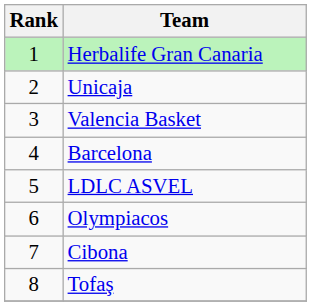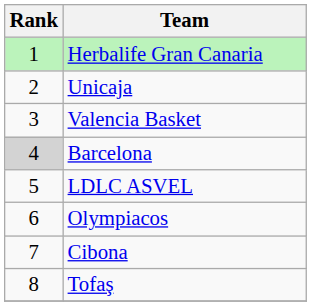(34, 152) no background -> (34, 152) lightgrey background
